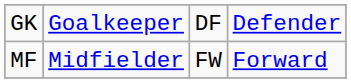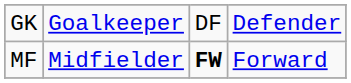(208, 60) normal -> (208, 60) bold
